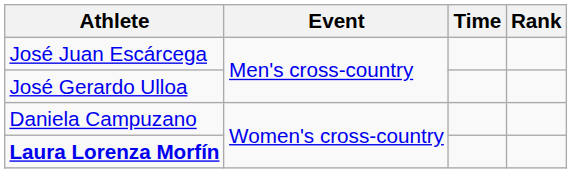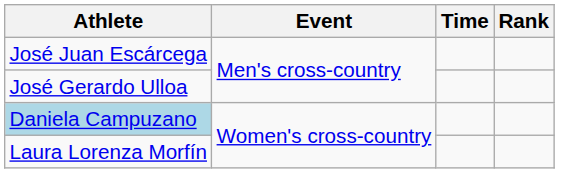(103, 119) no background -> (103, 119) lightblue background
(114, 152) bold -> (108, 152) normal
